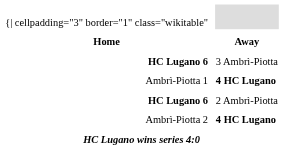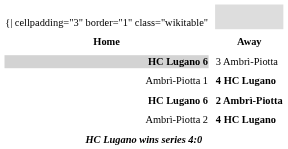(178, 61) no background -> (178, 61) lightgrey background
(247, 100) normal -> (249, 100) bold
